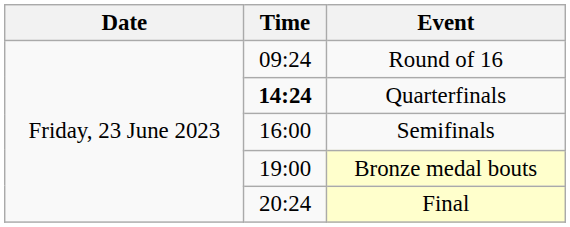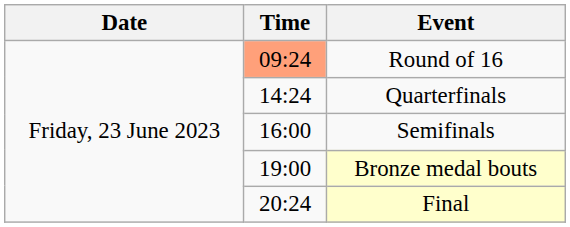(285, 58) no background -> (285, 58) lightsalmon background
(285, 95) bold -> (285, 95) normal
